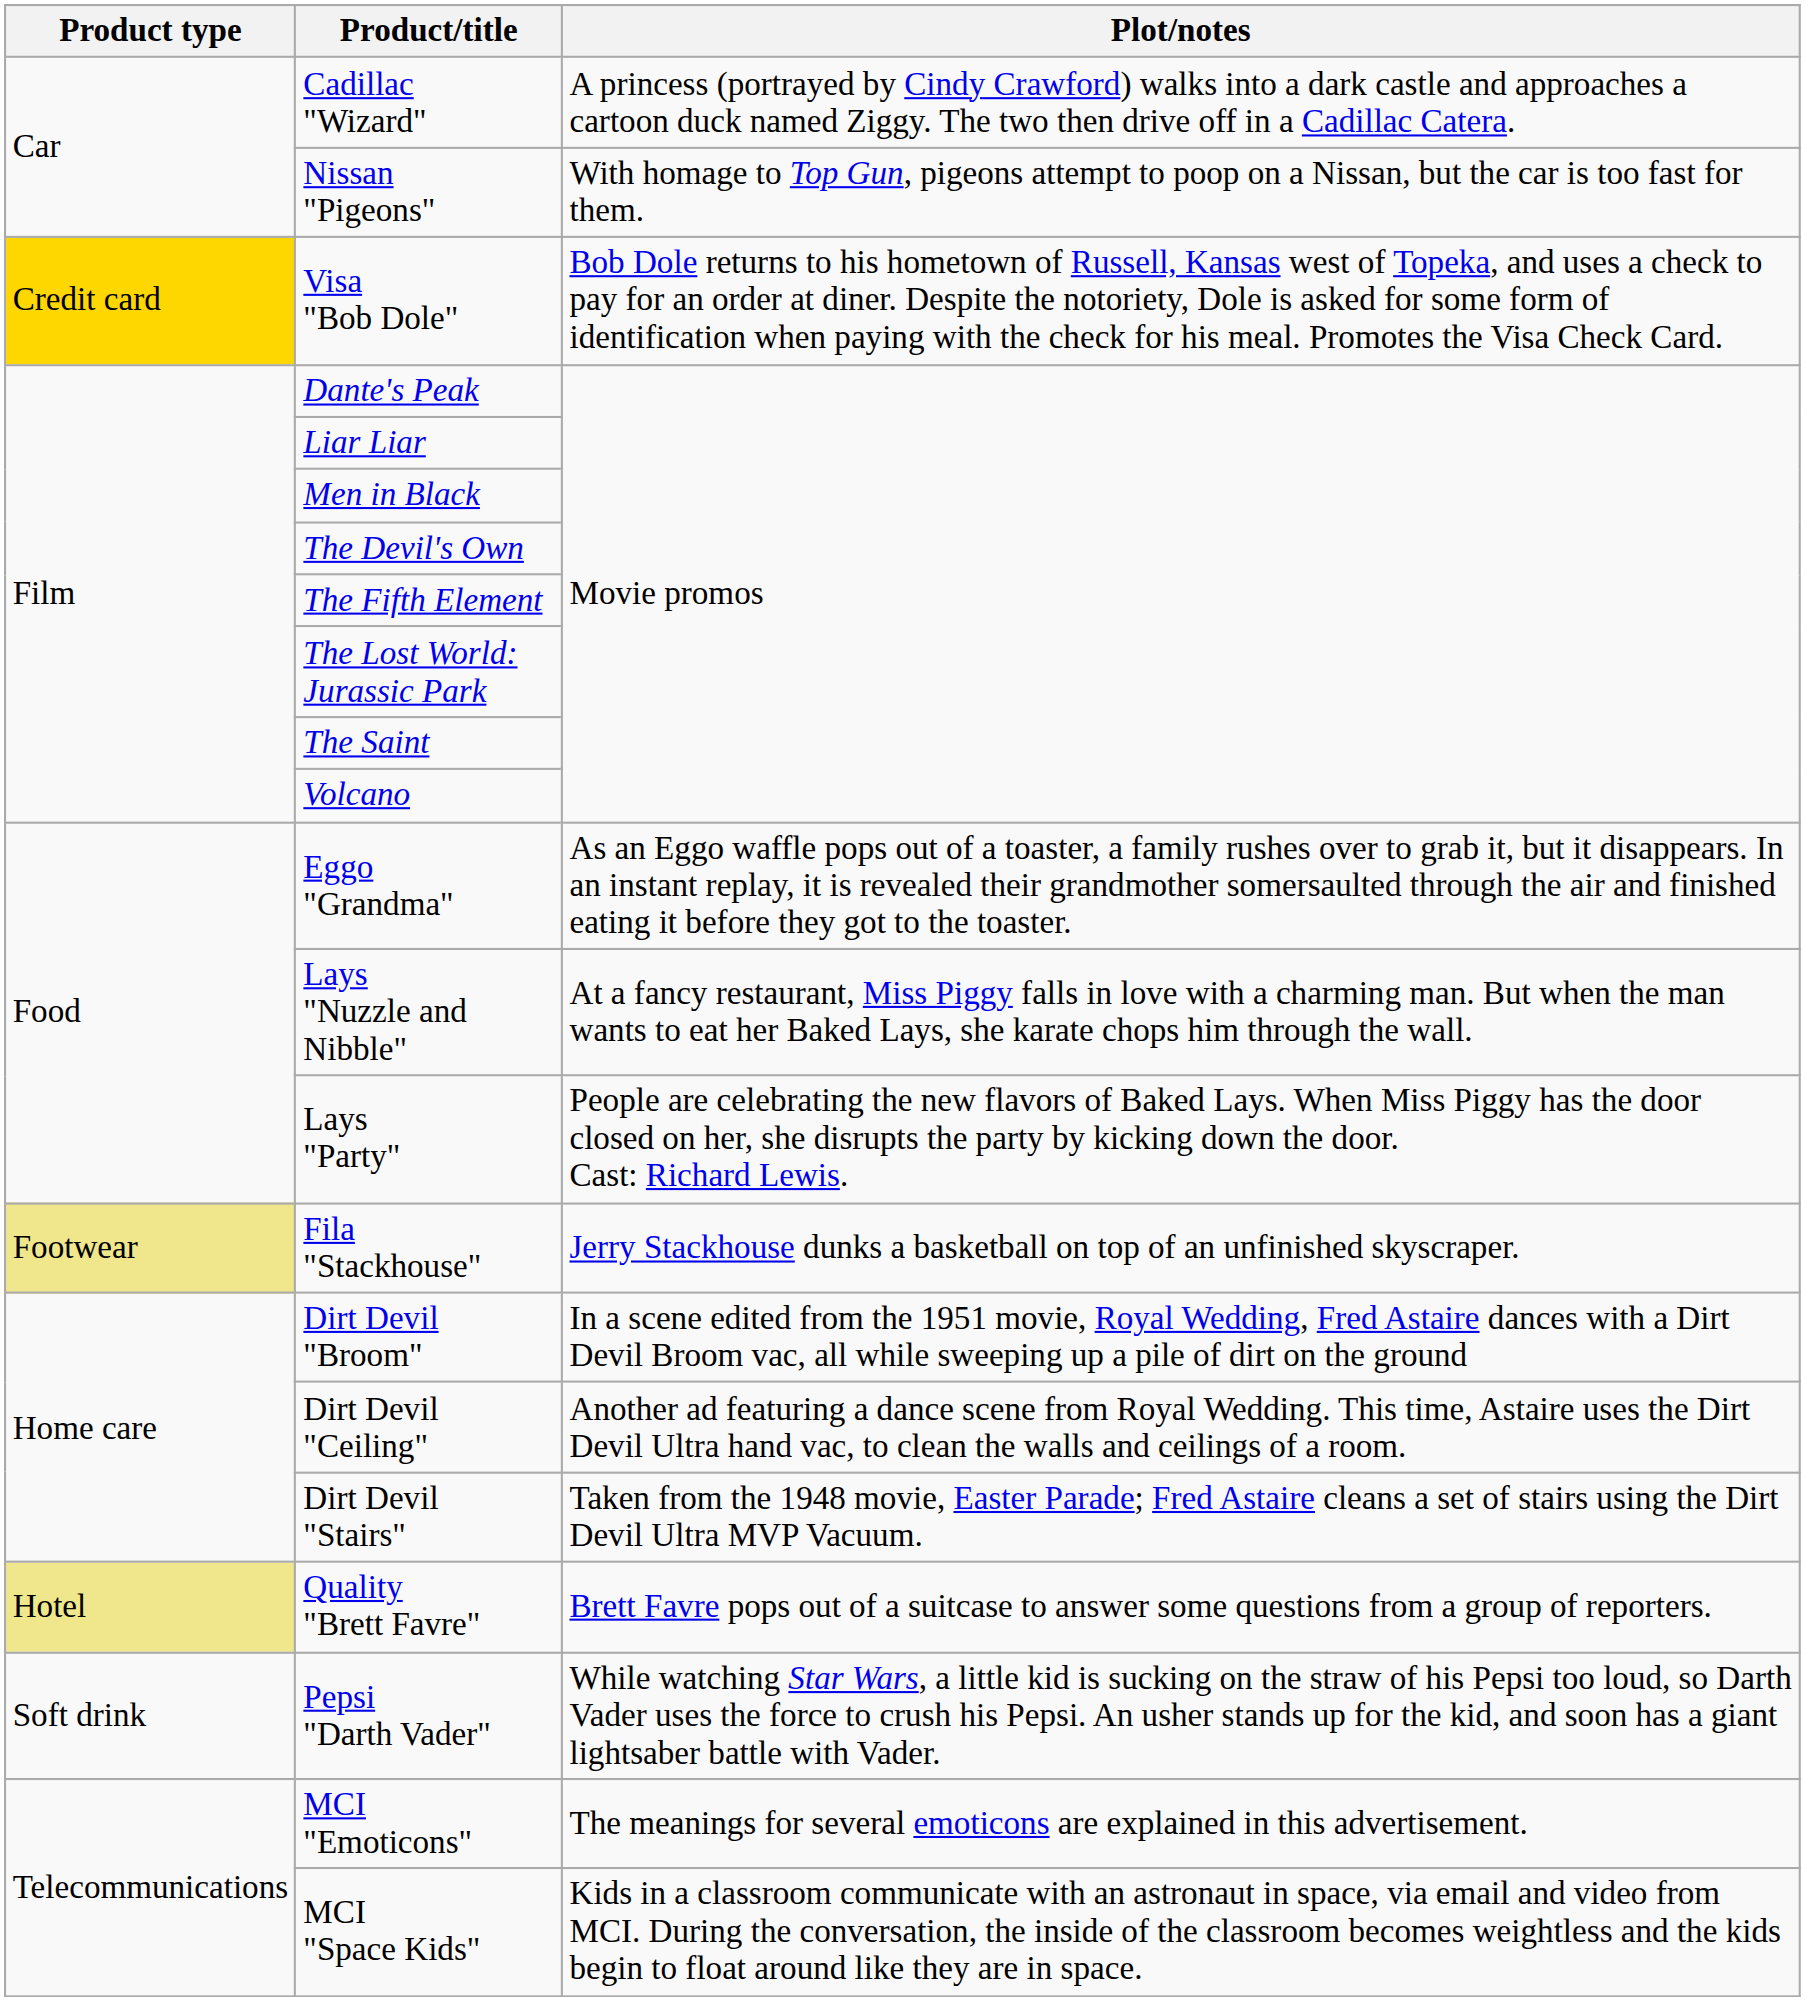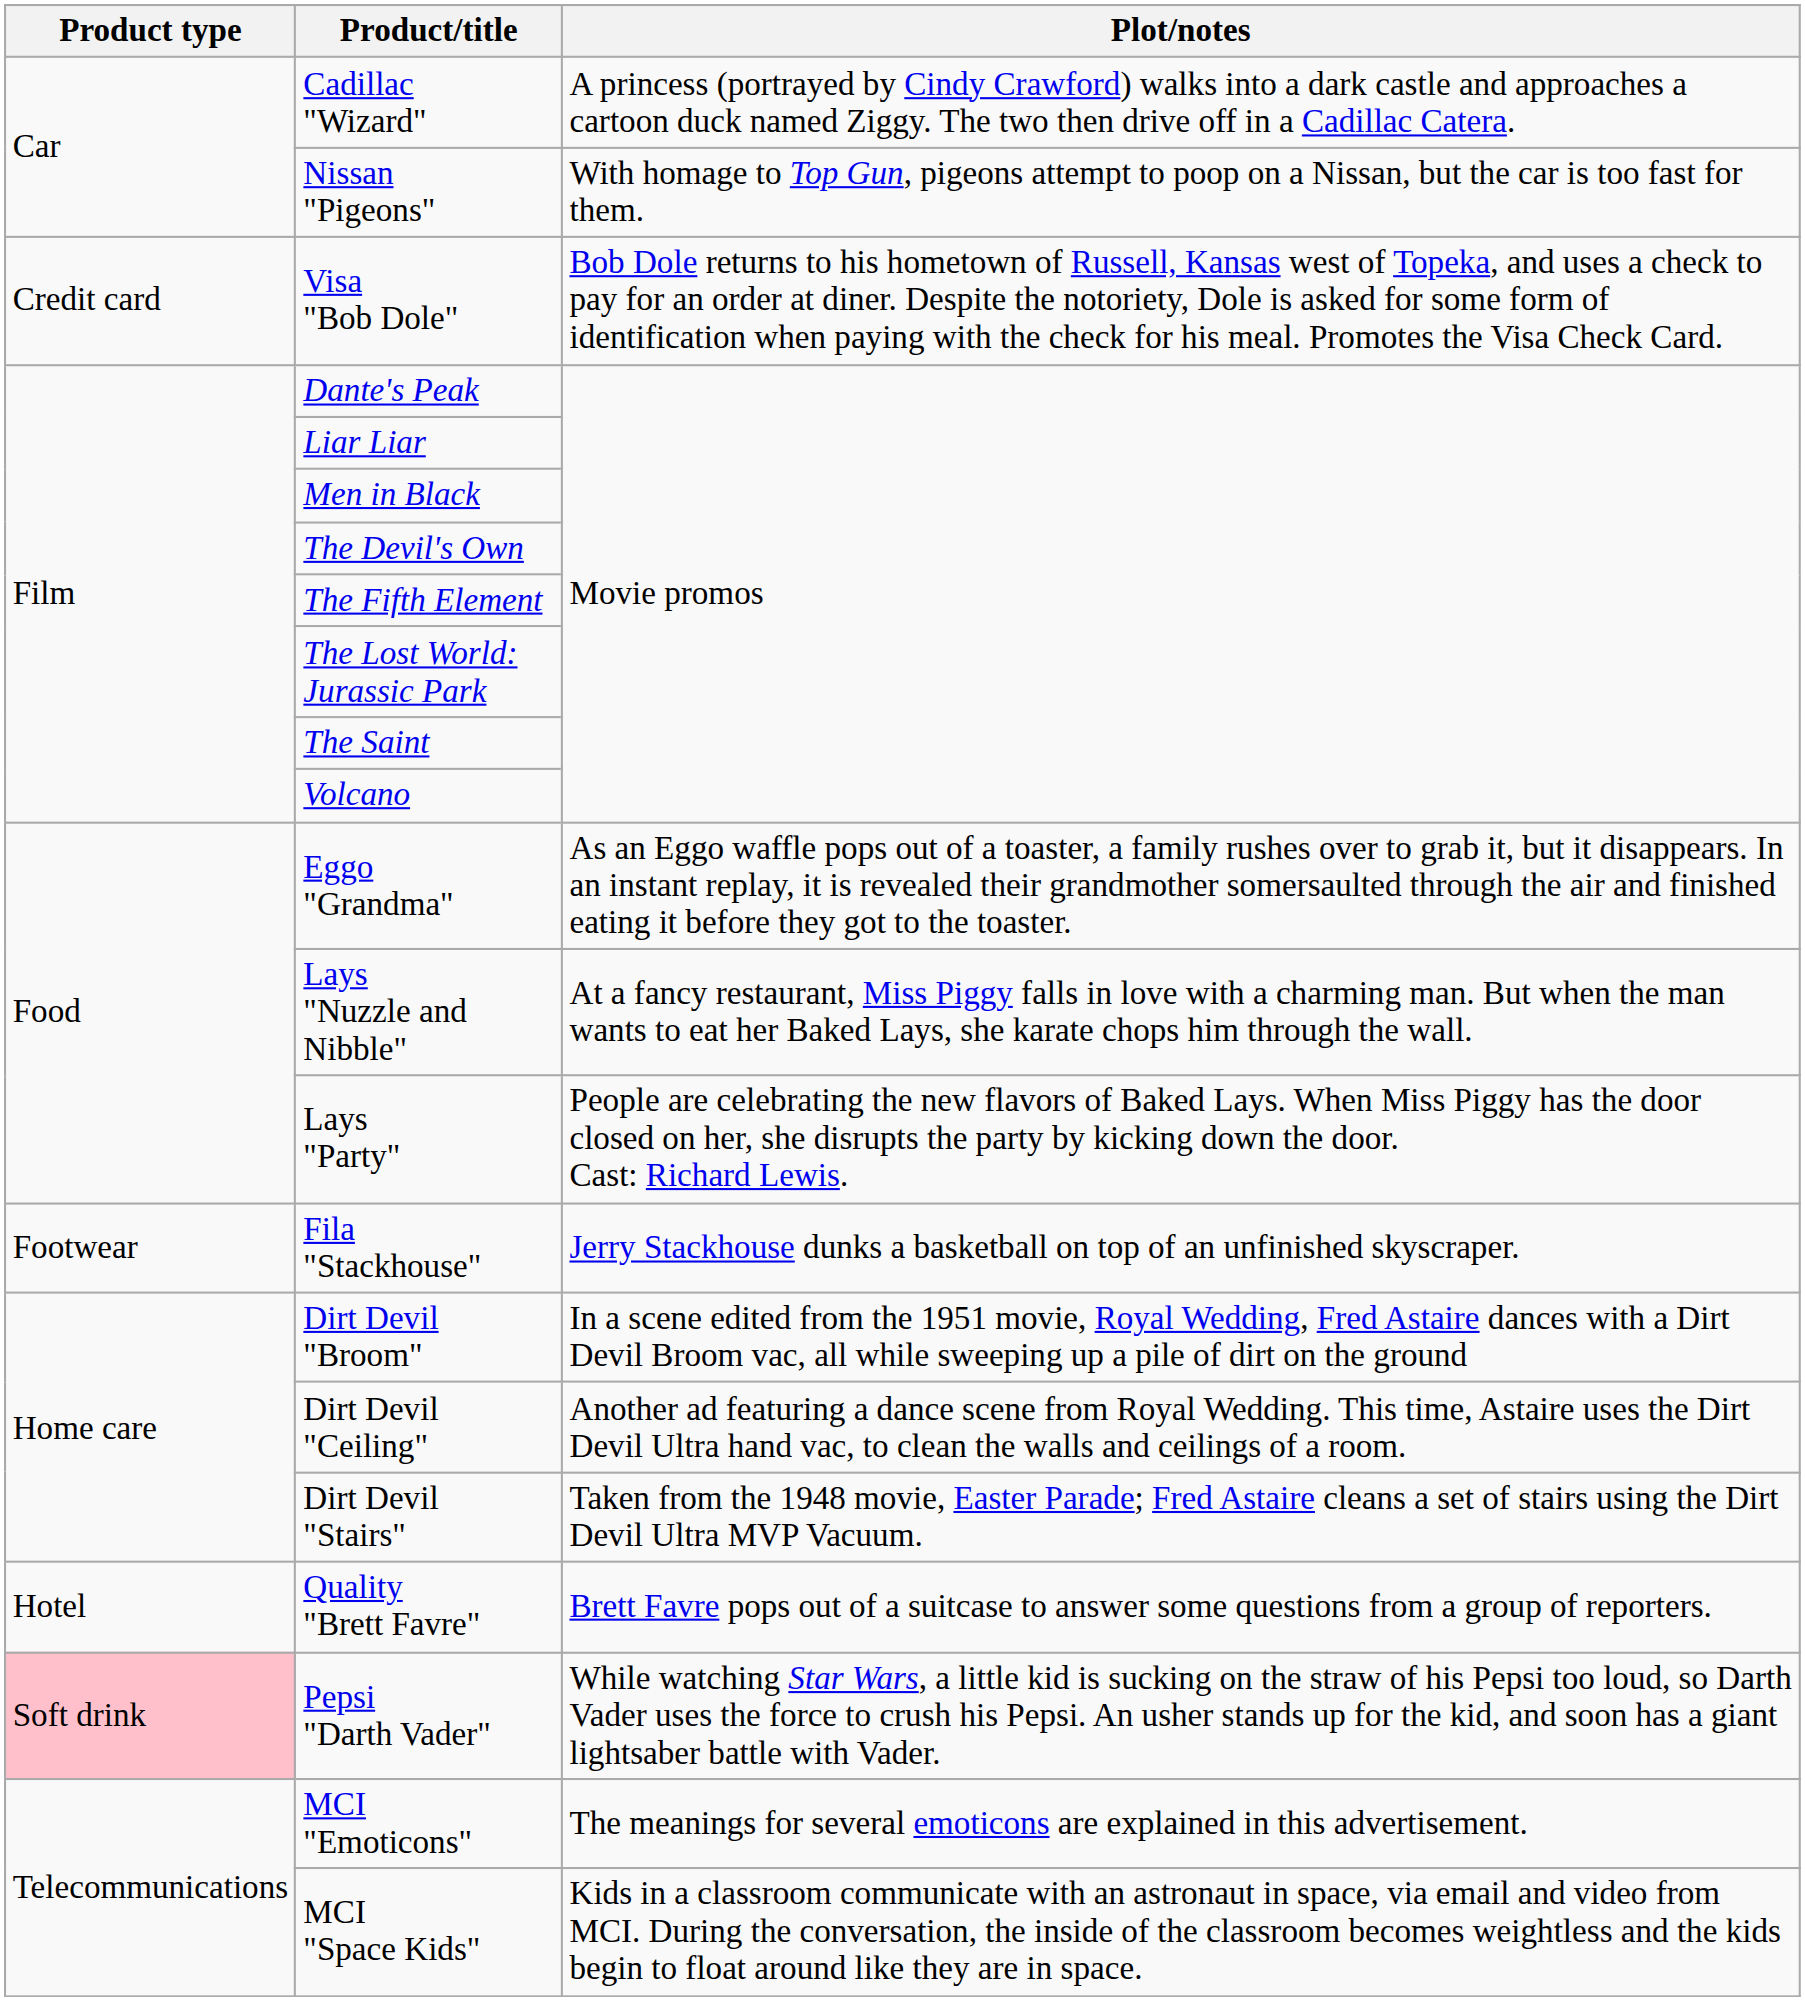(87, 300) gold background -> (87, 300) no background
(75, 1247) khaki background -> (75, 1247) no background
(49, 1606) khaki background -> (49, 1606) no background
(79, 1714) no background -> (79, 1714) pink background
